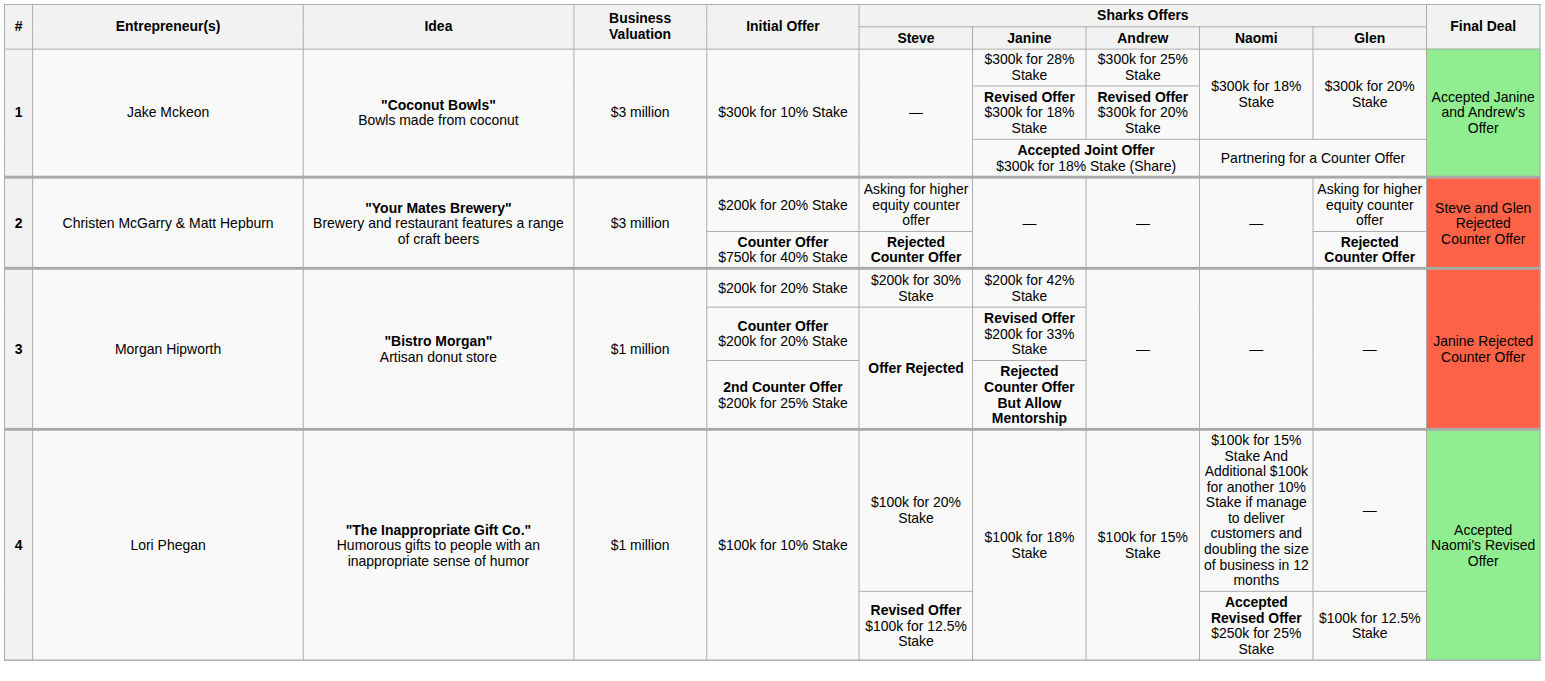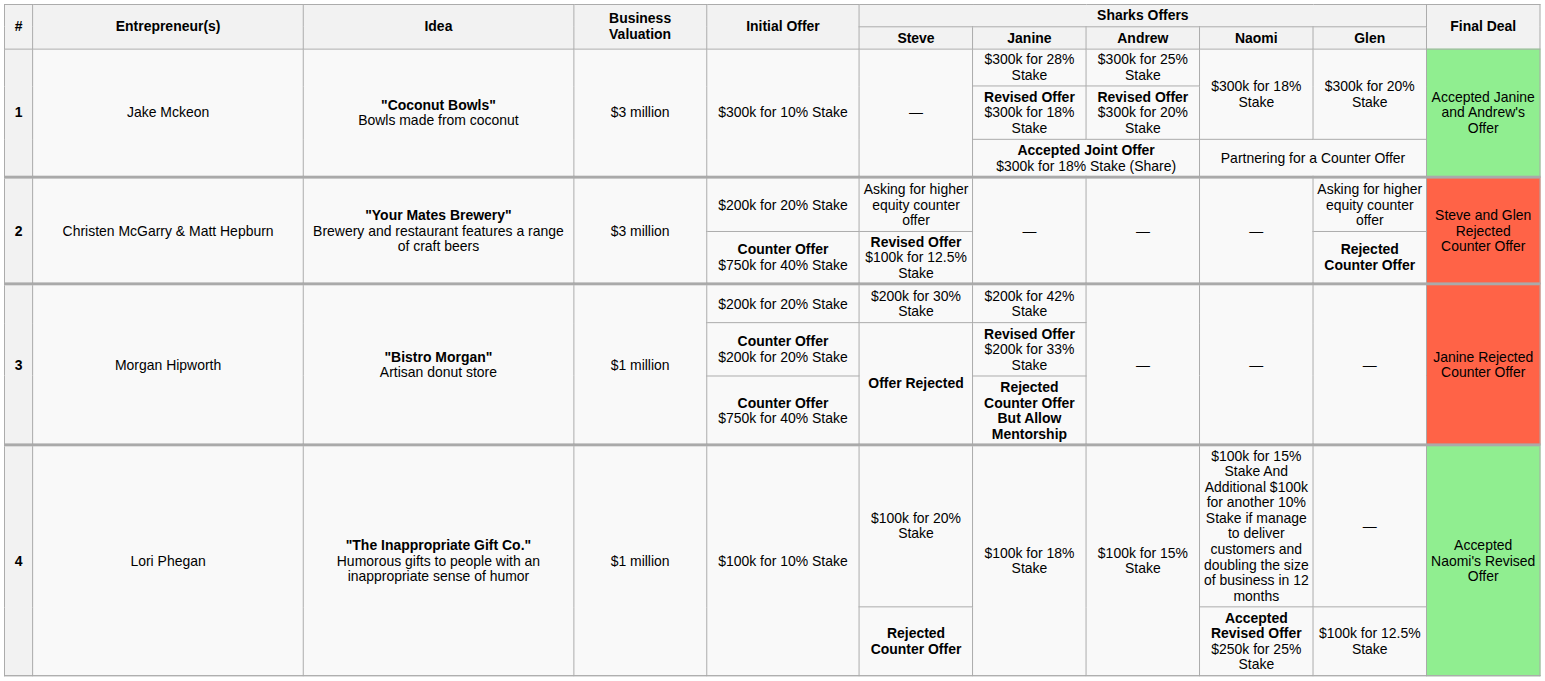(916, 250) Rejected Counter Offer -> (916, 258) Revised Offer $100k for 12.5% Stake
(783, 395) 2nd Counter Offer $200k for 25% Stake -> (783, 410) Counter Offer $750k for 40% Stake
(916, 626) Revised Offer $100k for 12.5% Stake -> (916, 642) Rejected Counter Offer
